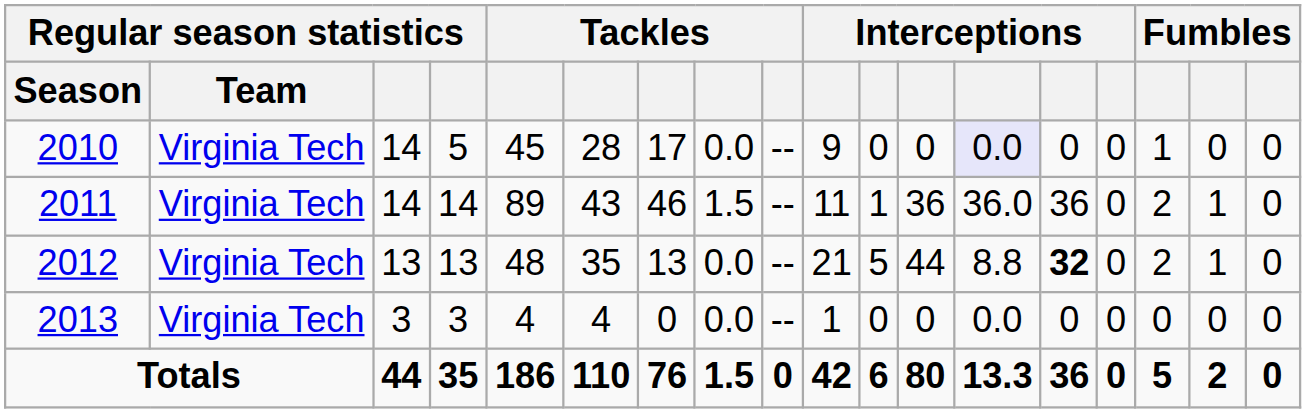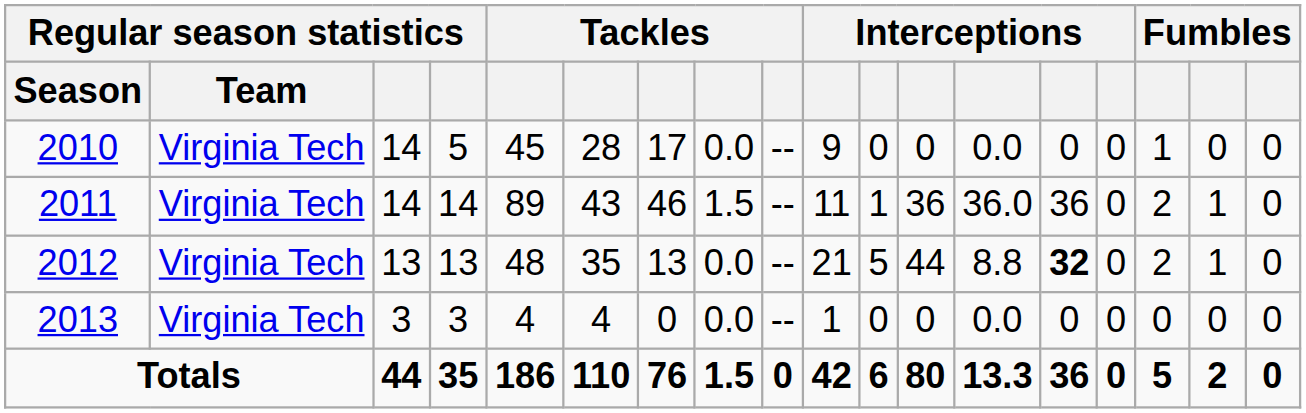(997, 147) lavender background -> (997, 147) no background
